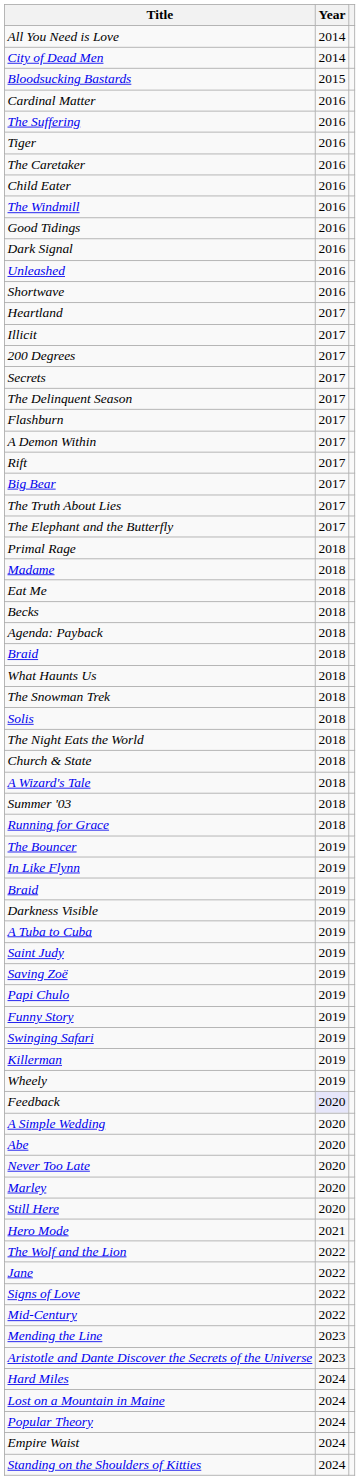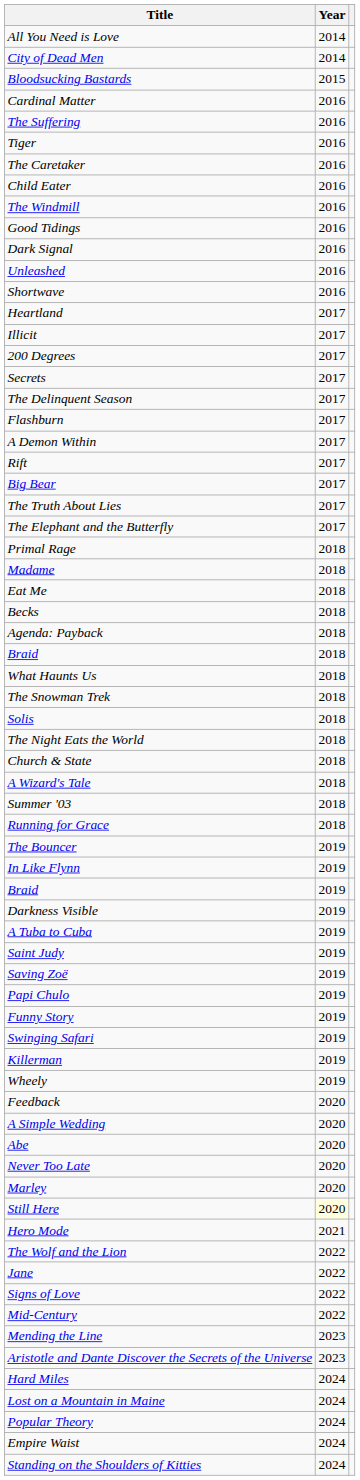(332, 1102) lavender background -> (332, 1102) no background
(332, 1208) no background -> (332, 1208) lightyellow background
